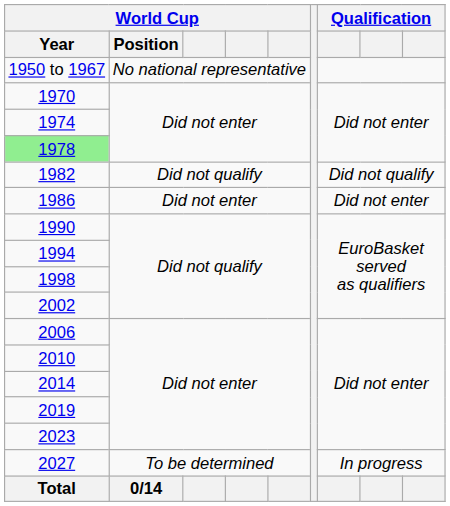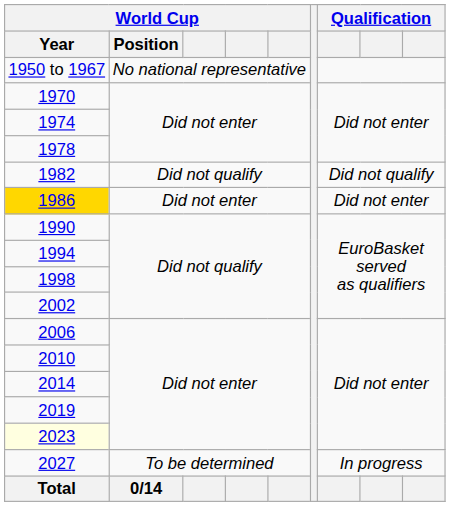(57, 149) lightgreen background -> (57, 149) no background
(57, 201) no background -> (57, 201) gold background
(57, 437) no background -> (57, 437) lightyellow background
